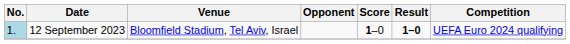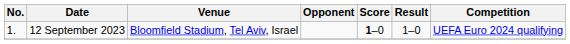(11, 30) lightblue background -> (11, 30) no background
(411, 30) bold -> (411, 30) normal
